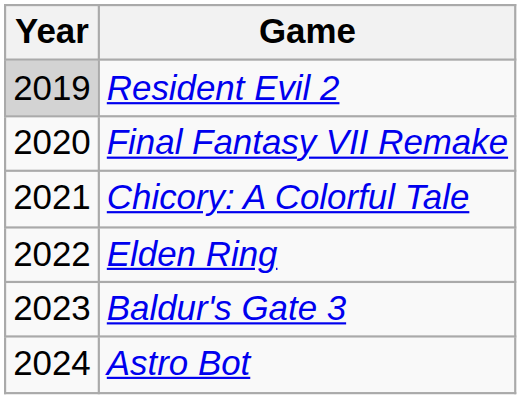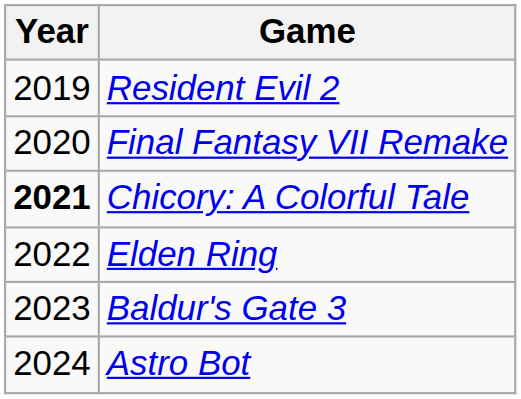(52, 87) lightgrey background -> (52, 87) no background
(52, 198) normal -> (52, 198) bold
